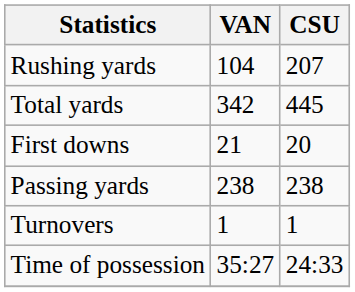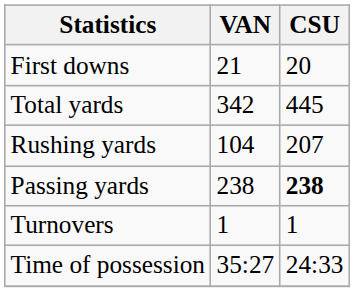rows swapped: (70, 145) <-> (83, 64)
(305, 185) normal -> (305, 185) bold
